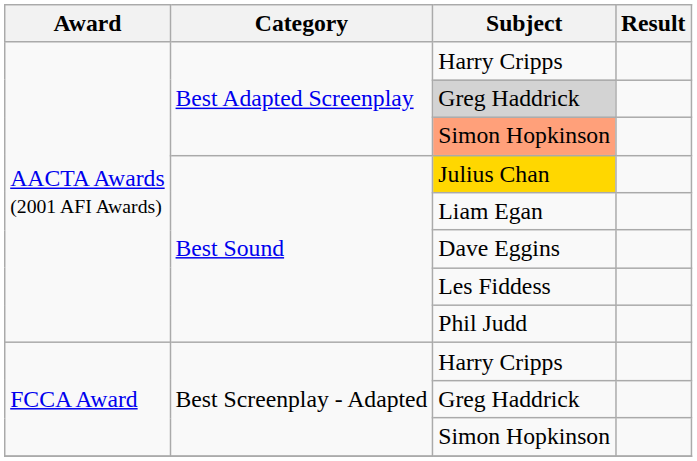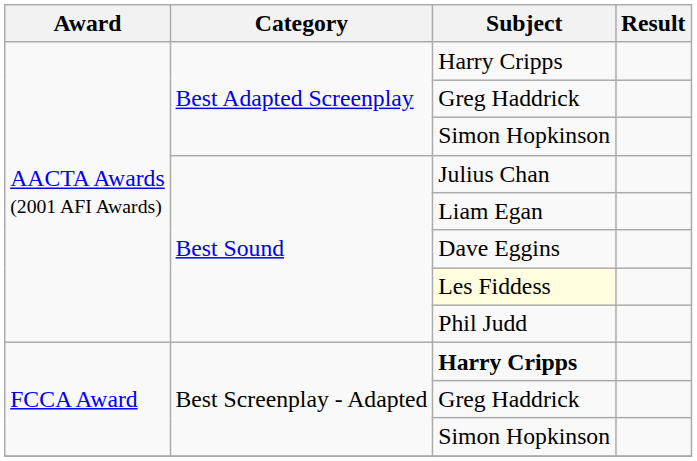(509, 98) lightgrey background -> (509, 98) no background
(524, 135) lightsalmon background -> (524, 135) no background
(494, 173) gold background -> (494, 173) no background
(495, 286) no background -> (495, 286) lightyellow background
(500, 361) normal -> (508, 361) bold
